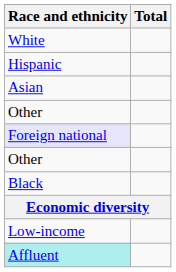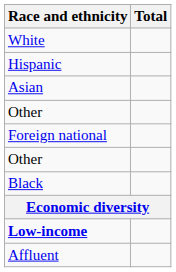(57, 135) lavender background -> (57, 135) no background
(46, 231) normal -> (48, 231) bold
(33, 254) paleturquoise background -> (33, 254) no background
